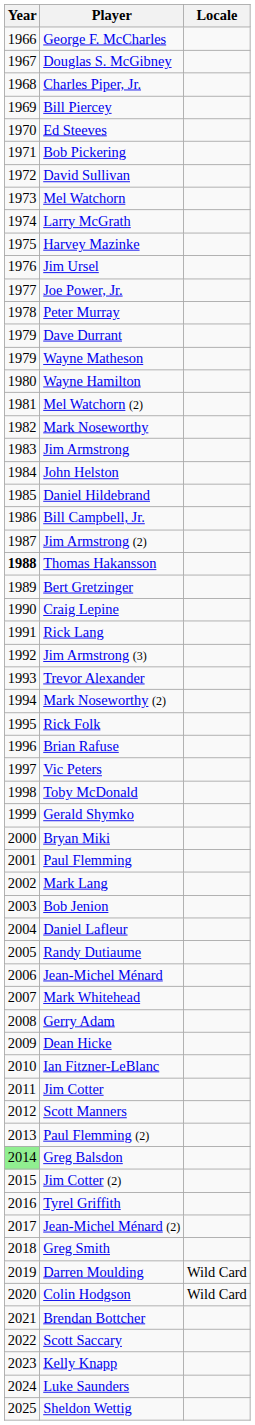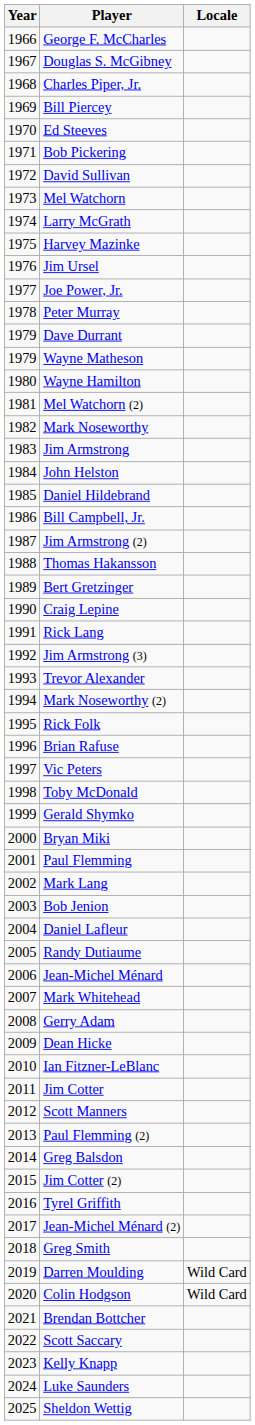(22, 564) bold -> (22, 564) normal
(22, 1157) lightgreen background -> (22, 1157) no background
